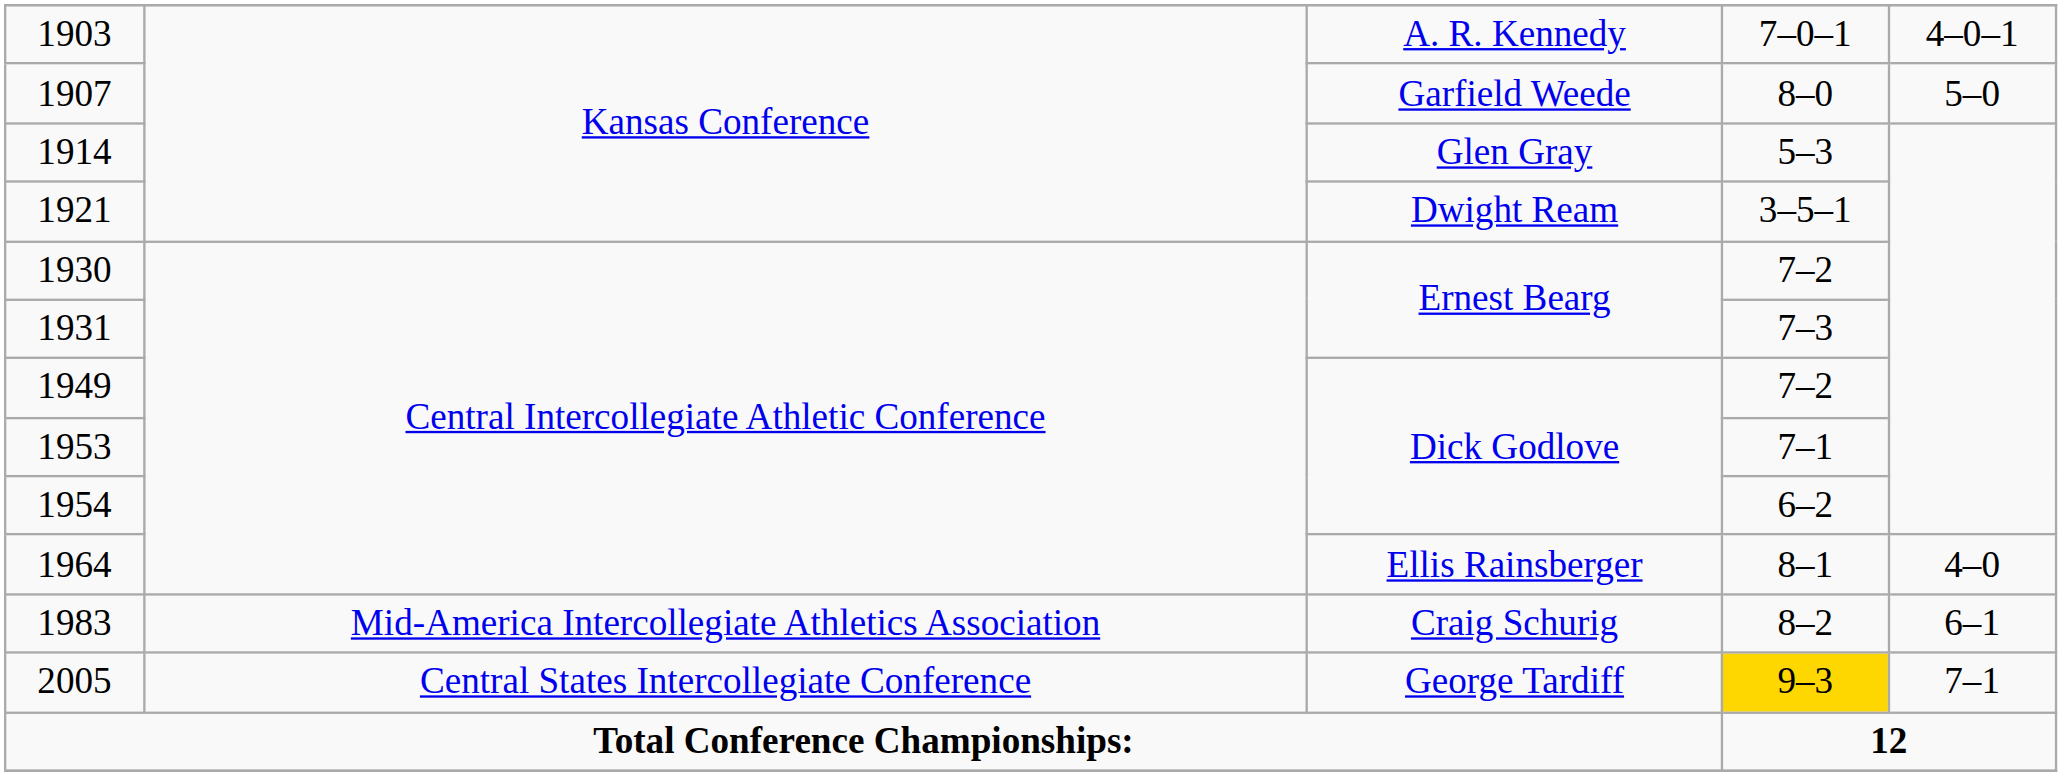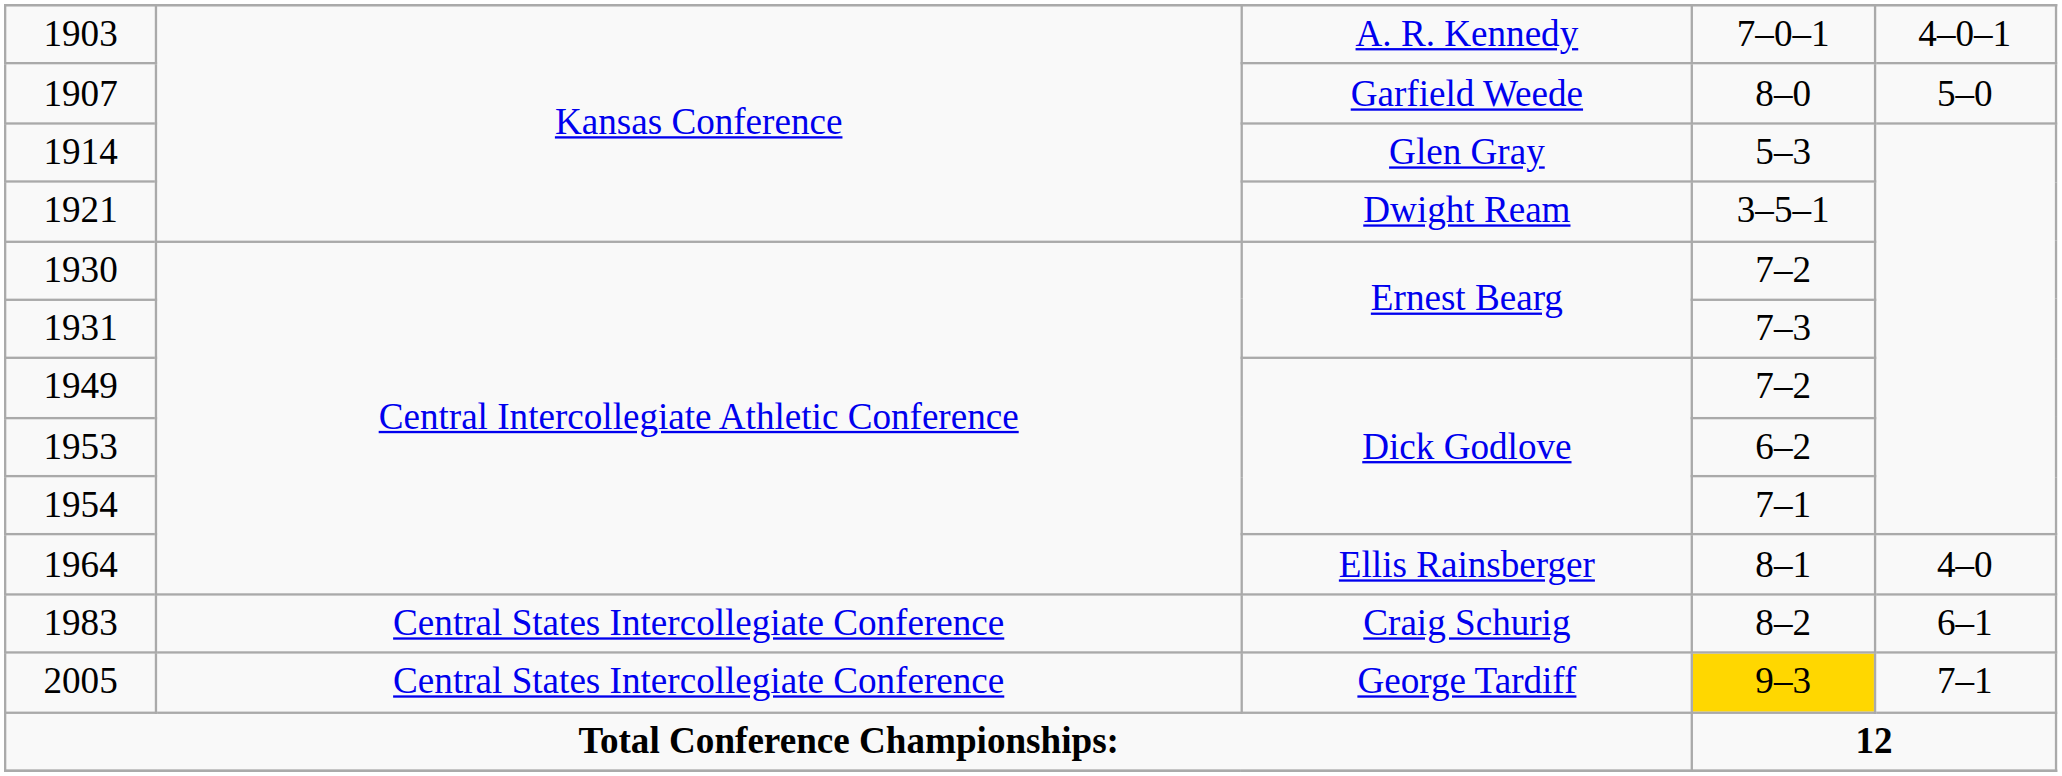(1805, 446) 7–1 -> (1783, 446) 6–2
(1805, 504) 6–2 -> (1783, 504) 7–1
(726, 622) Mid-America Intercollegiate Athletics Association -> (699, 622) Central States Intercollegiate Conference
